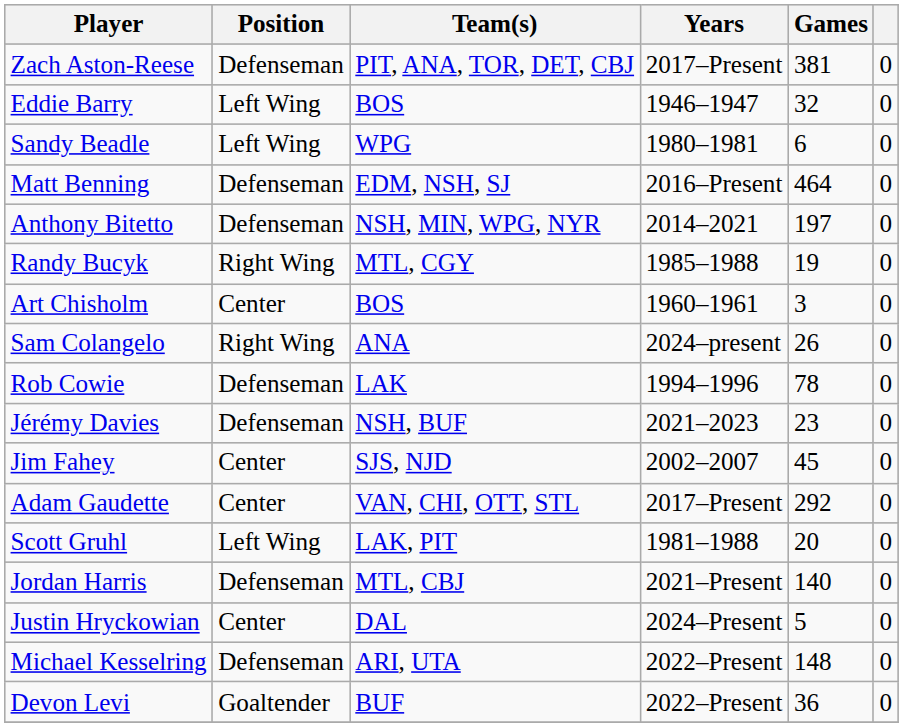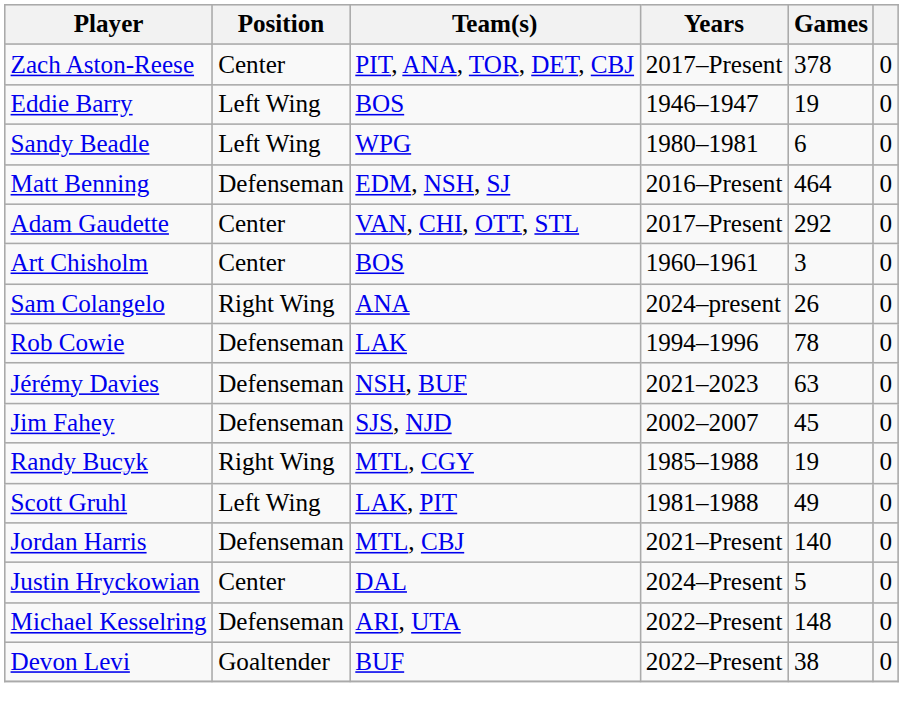(281, 64) Defenseman -> (252, 64) Center
(813, 64) 381 -> (813, 64) 378
(807, 104) 32 -> (807, 104) 19
- row: (92, 223)
rows swapped: (79, 263) <-> (90, 502)
(807, 422) 23 -> (807, 382) 63
(252, 462) Center -> (281, 422) Defenseman
(807, 542) 20 -> (807, 502) 49
(807, 701) 36 -> (807, 661) 38
